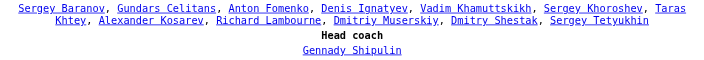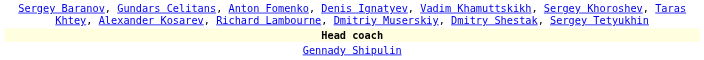(352, 35) no background -> (352, 35) lightyellow background
